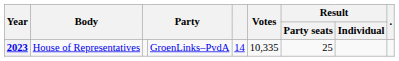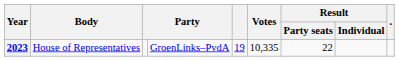(240, 48) 14 -> (240, 48) 19
(328, 48) 25 -> (328, 48) 22
